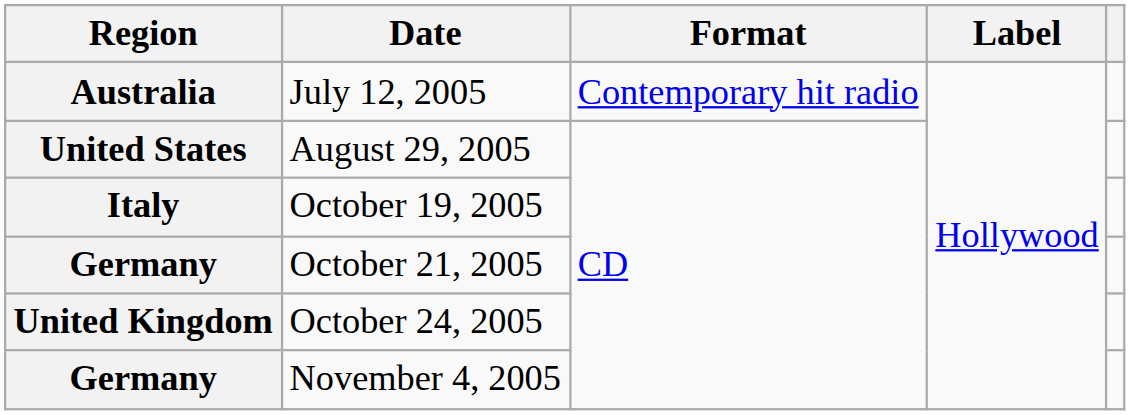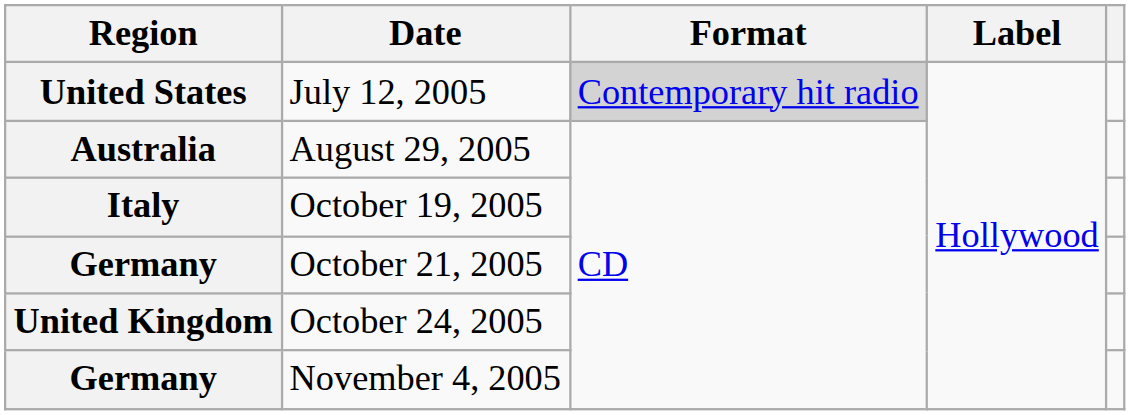(143, 90) Australia -> (143, 90) United States
(748, 90) no background -> (748, 90) lightgrey background
(143, 148) United States -> (143, 148) Australia
